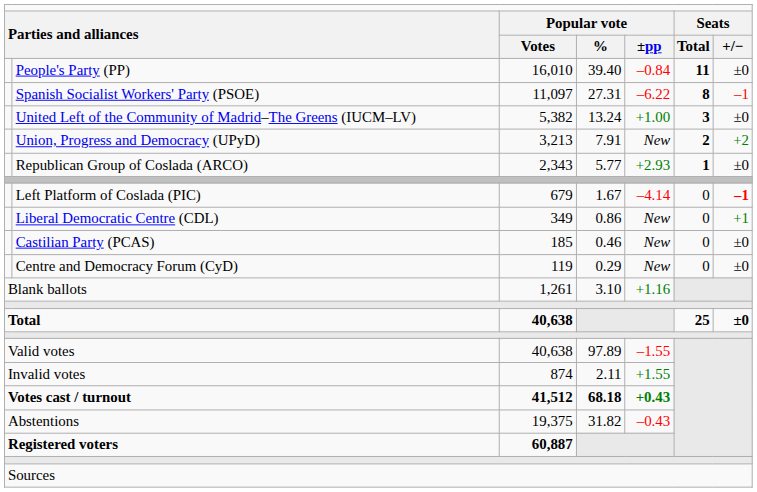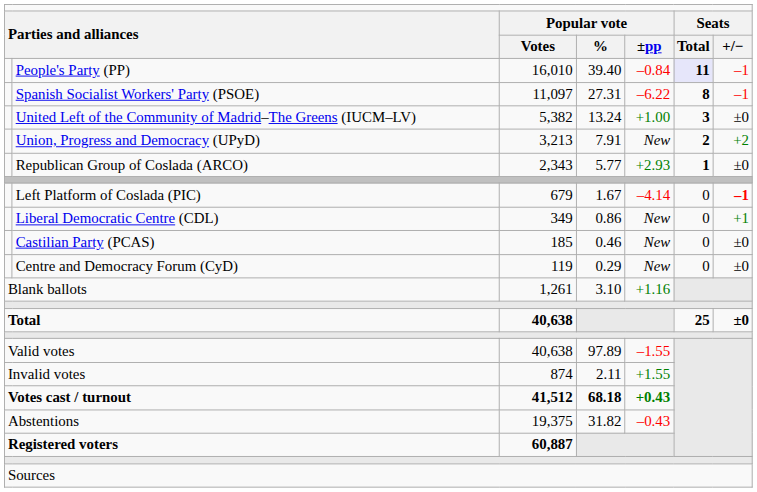(703, 70) no background -> (703, 70) lavender background
(741, 70) ±0 -> (742, 70) –1
